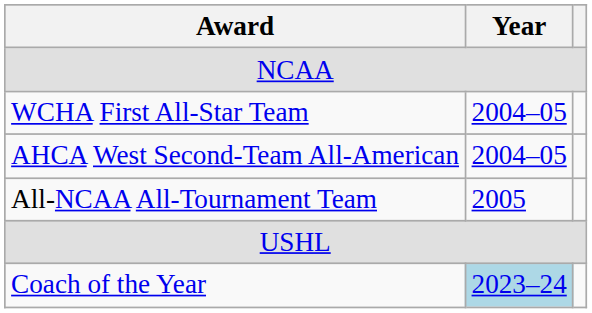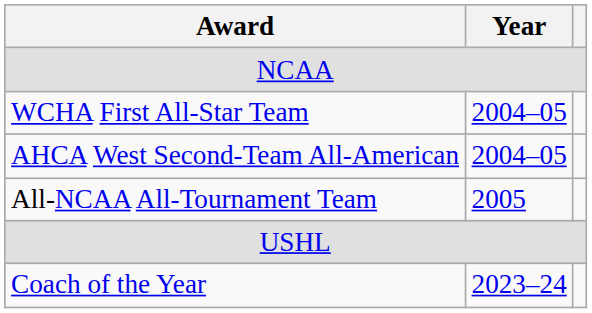(519, 284) lightblue background -> (519, 284) no background
